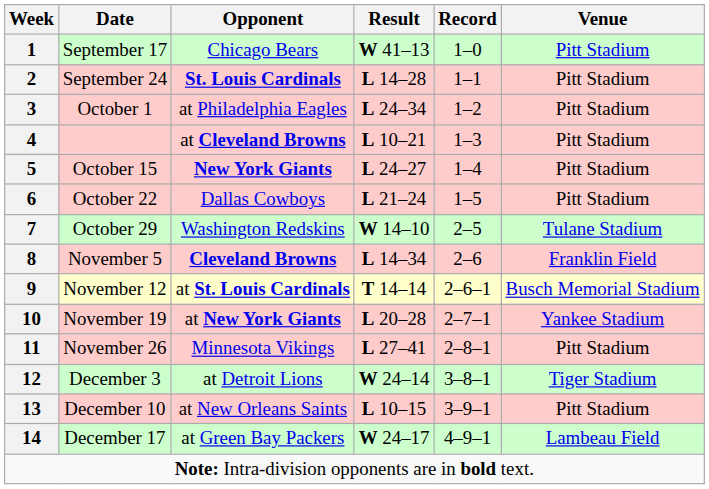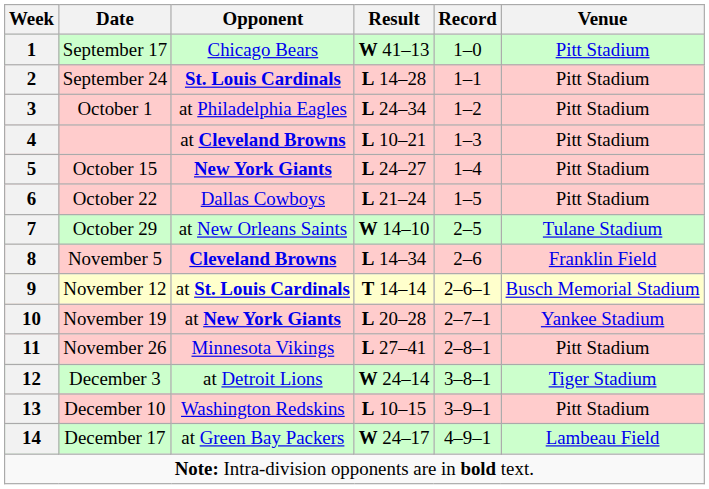(263, 229) Washington Redskins -> (263, 229) at New Orleans Saints
(263, 408) at New Orleans Saints -> (263, 408) Washington Redskins
